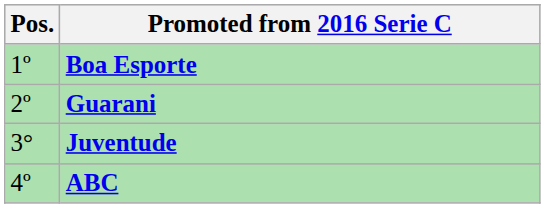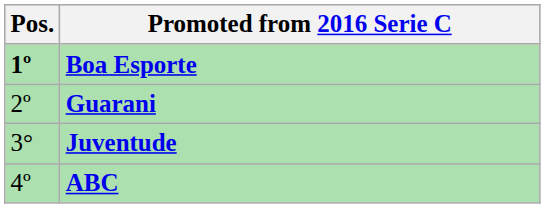(21, 63) normal -> (21, 63) bold
